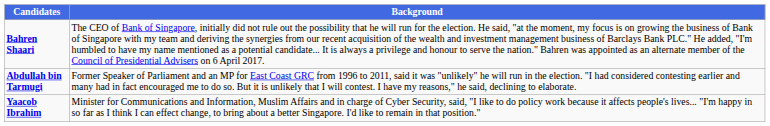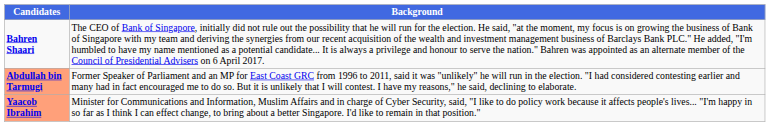(34, 81) no background -> (34, 81) lightsalmon background
(24, 108) no background -> (24, 108) lightsalmon background
